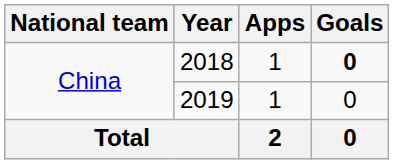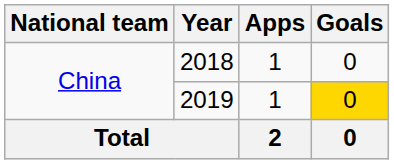(350, 61) bold -> (350, 61) normal
(350, 100) no background -> (350, 100) gold background
